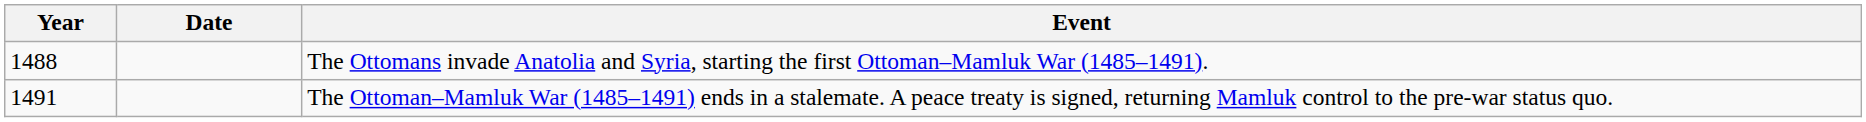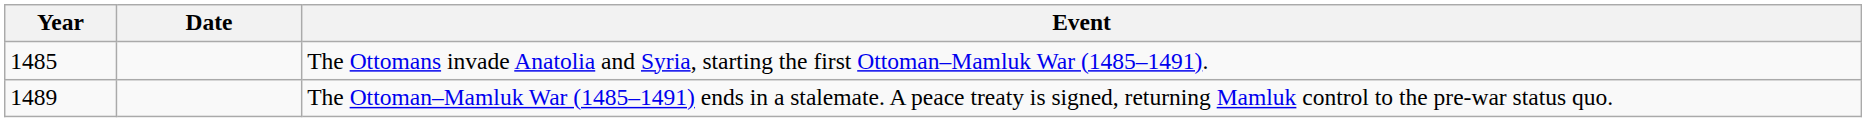(34, 60) 1488 -> (34, 60) 1485
(34, 97) 1491 -> (34, 97) 1489
